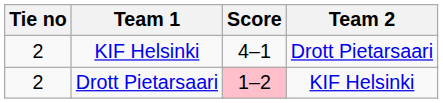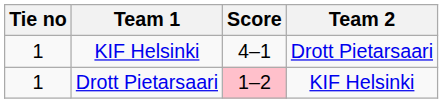(38, 51) 2 -> (38, 51) 1
(38, 82) 2 -> (38, 82) 1
